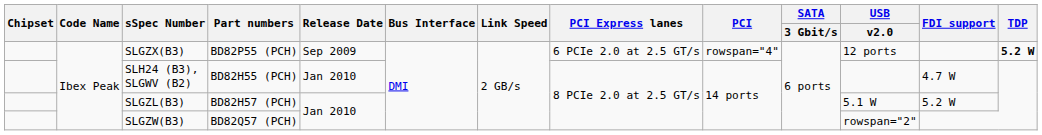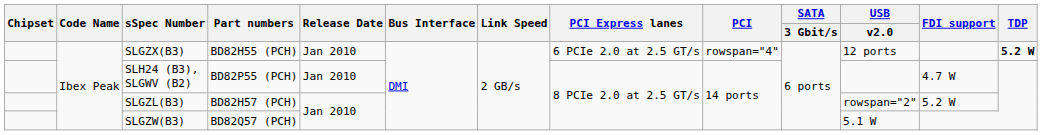(254, 51) BD82P55 (PCH) -> (254, 51) BD82H55 (PCH)
(330, 51) Sep 2009 -> (330, 51) Jan 2010
(254, 76) BD82H55 (PCH) -> (254, 76) BD82P55 (PCH)
(860, 101) 5.1 W -> (880, 101) rowspan="2"
(880, 120) rowspan="2" -> (860, 120) 5.1 W
